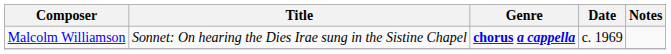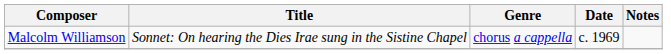(524, 37) bold -> (523, 37) normal
